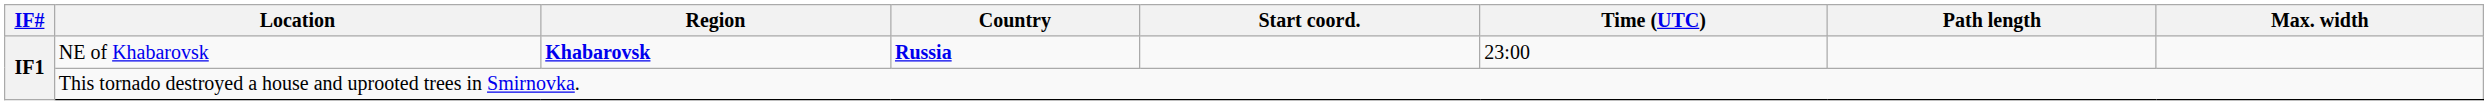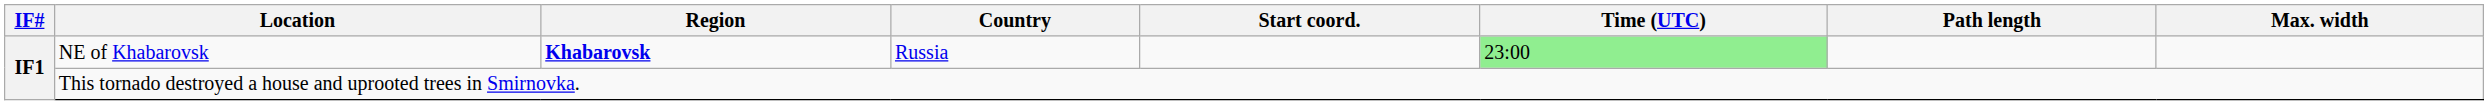(923, 52) bold -> (922, 52) normal
(1507, 52) no background -> (1507, 52) lightgreen background
